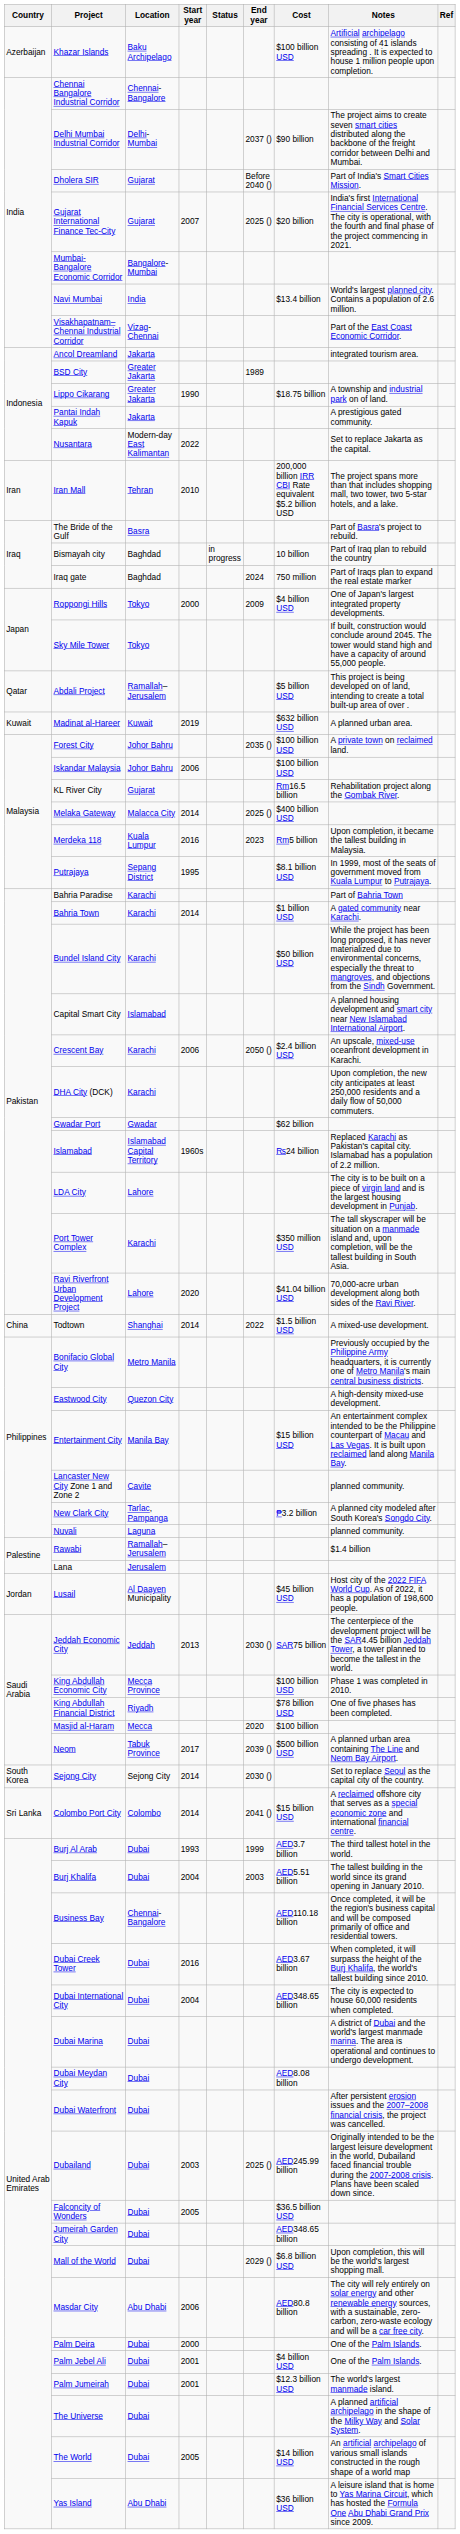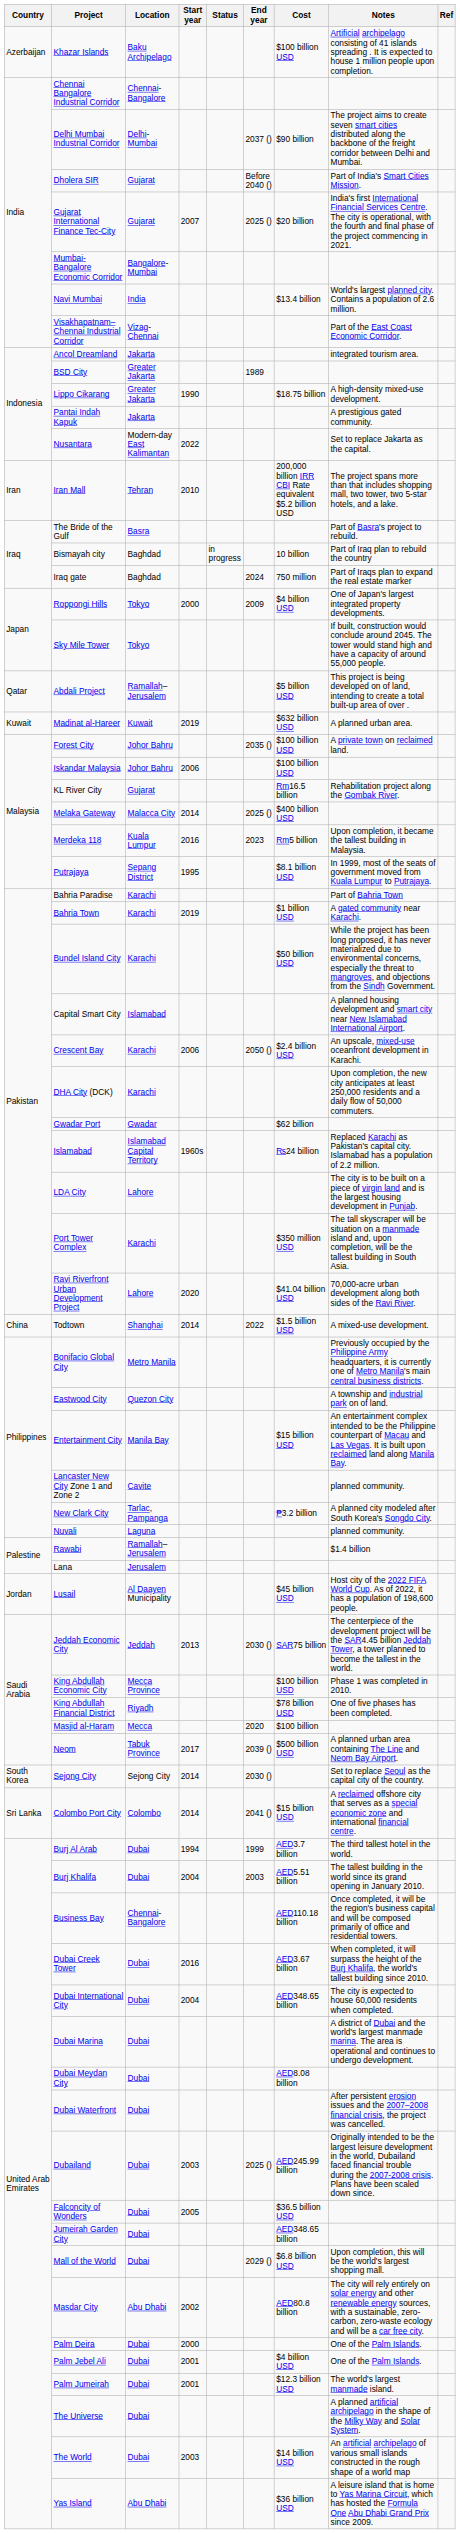(377, 394) A township and industrial park on of land. -> (377, 394) A high-density mixed-use development.
(190, 913) 2014 -> (190, 913) 2019
(377, 1399) A high-density mixed-use development. -> (377, 1399) A township and industrial park on of land.
(190, 1849) 1993 -> (190, 1849) 1994
(190, 2307) 2006 -> (190, 2307) 2002
(190, 2457) 2005 -> (190, 2457) 2003
